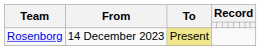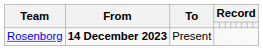(116, 36) normal -> (117, 36) bold
(189, 36) khaki background -> (192, 36) no background
